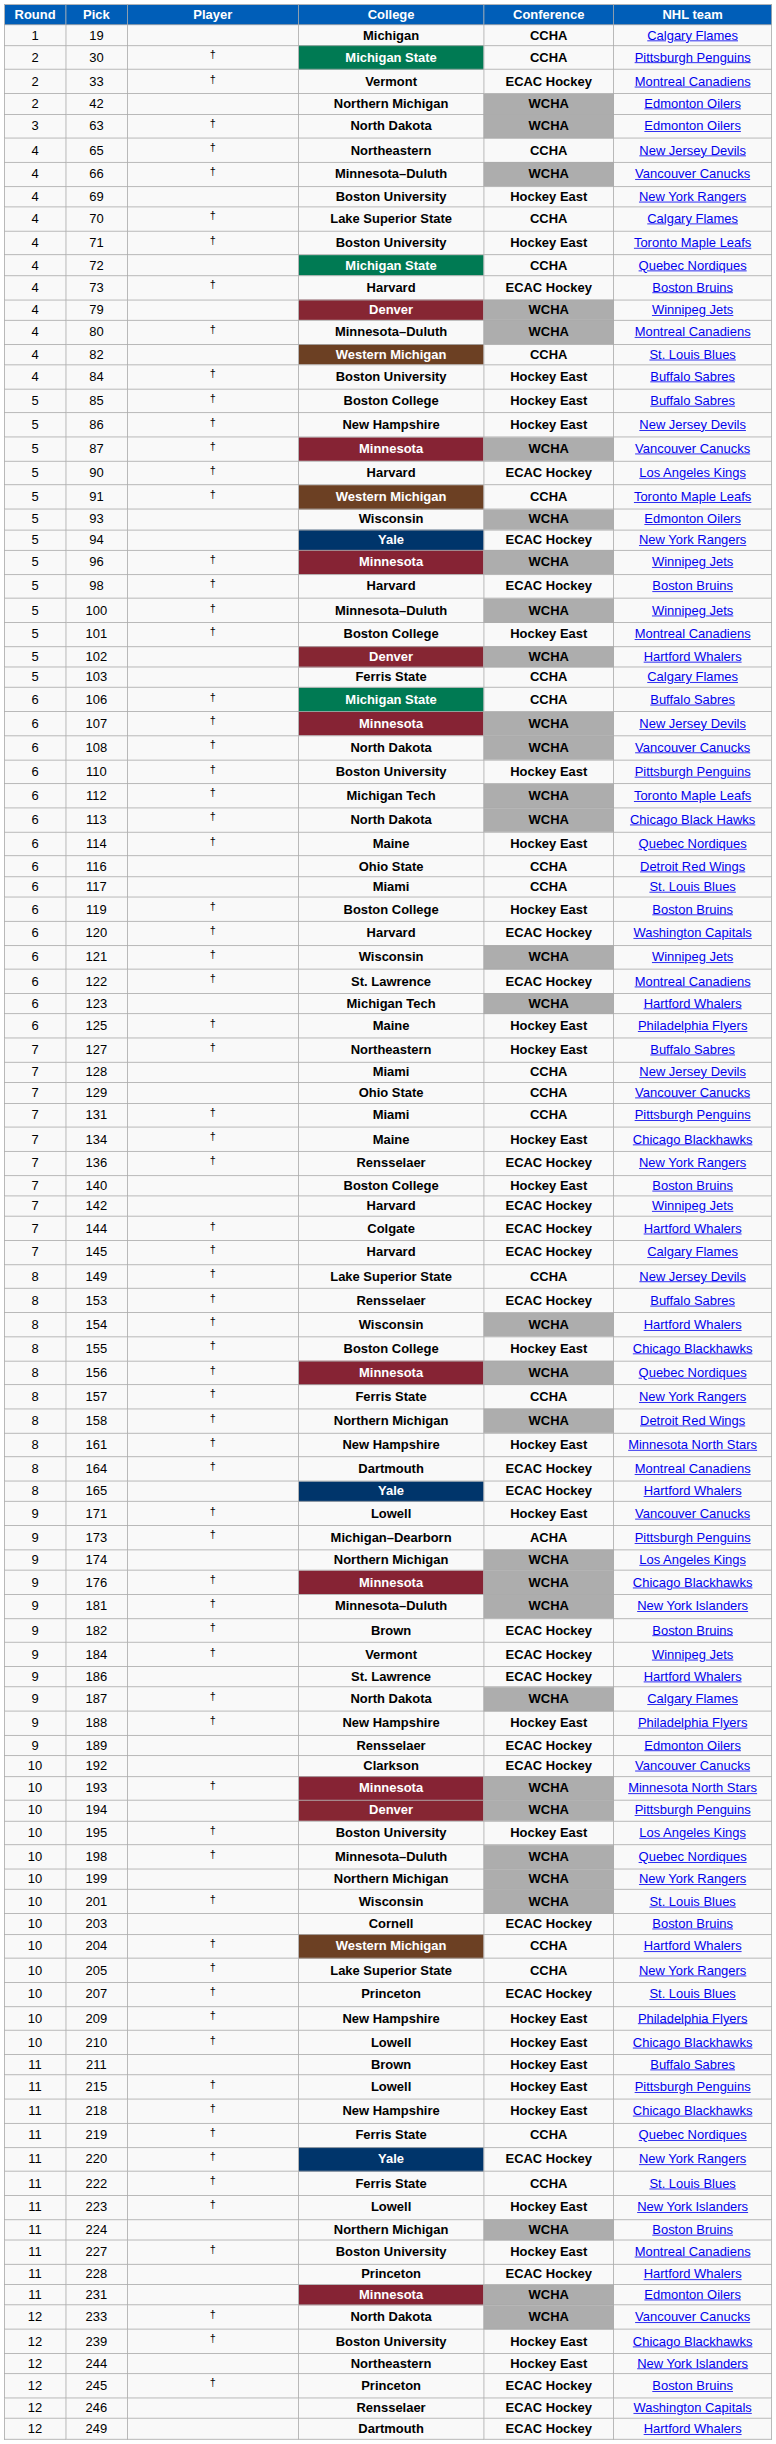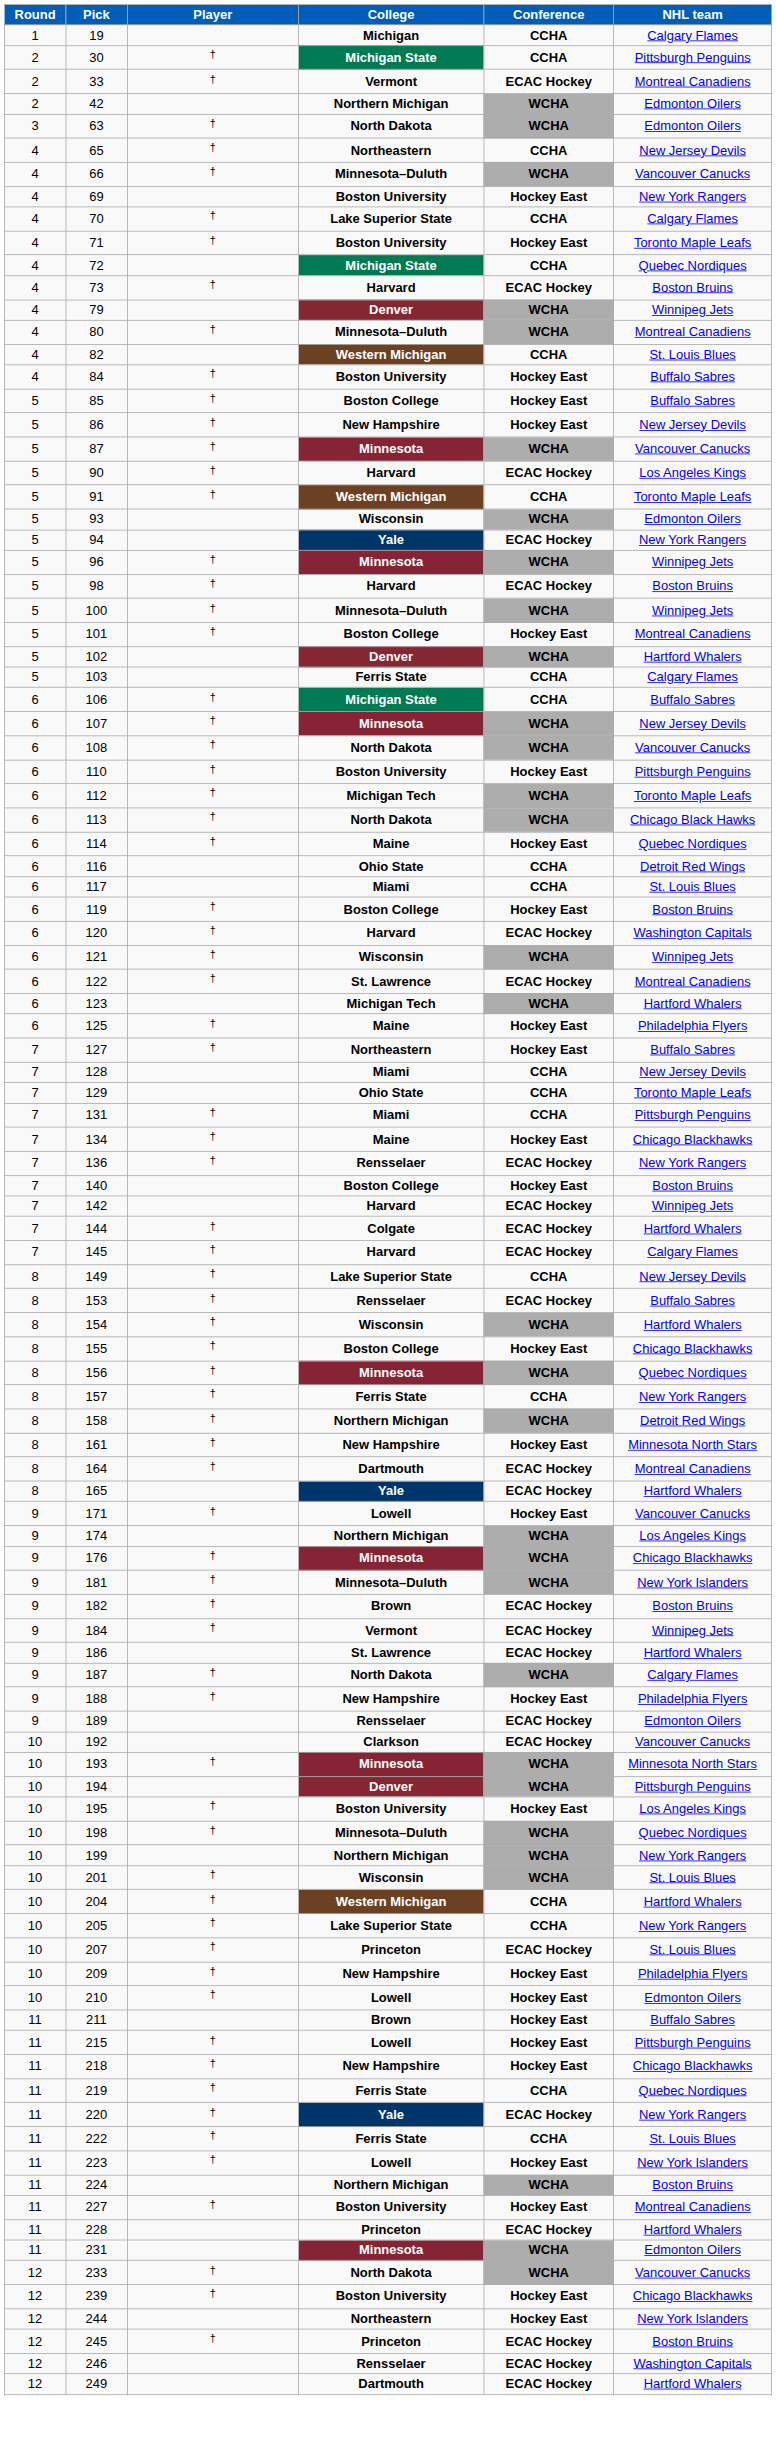(693, 1092) Vancouver Canucks -> (693, 1092) Toronto Maple Leafs
- row: (96, 1537)
- row: (96, 1924)
(693, 2042) Chicago Blackhawks -> (693, 1997) Edmonton Oilers
